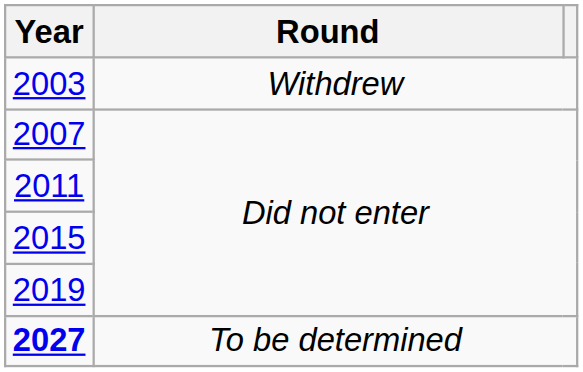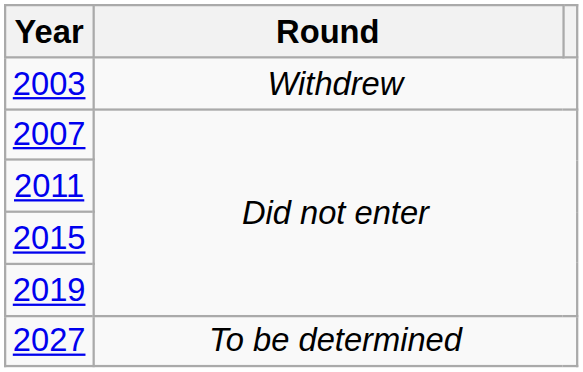(49, 341) bold -> (49, 341) normal
